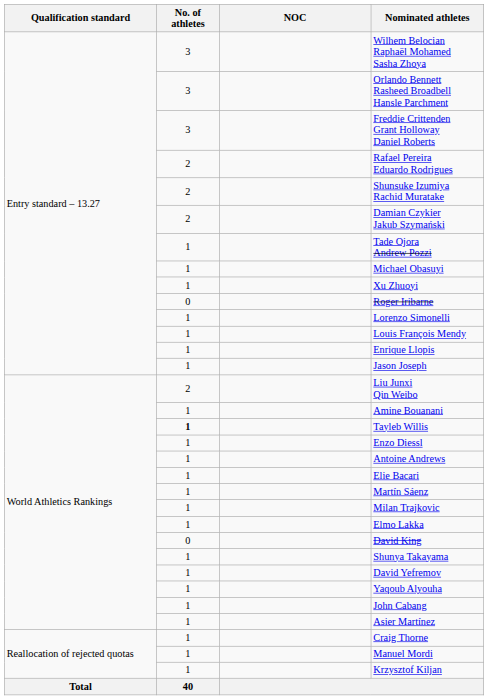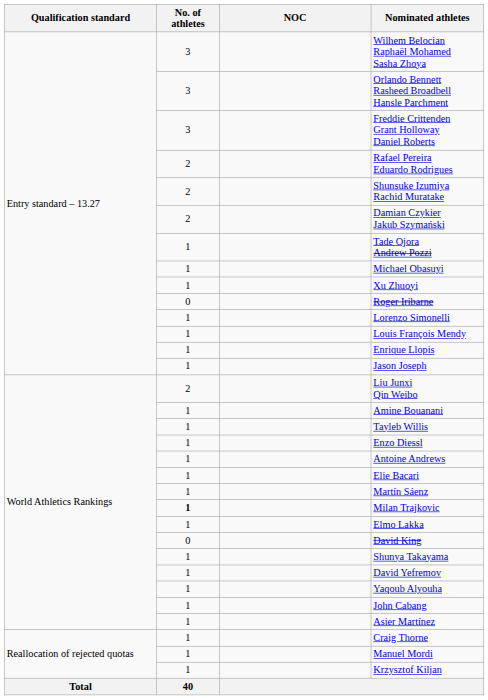(188, 426) bold -> (188, 426) normal
(188, 508) normal -> (188, 508) bold
